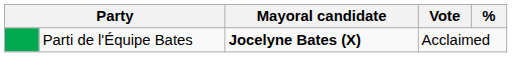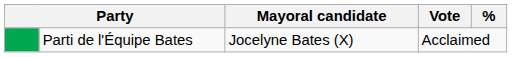(295, 39) bold -> (291, 39) normal
